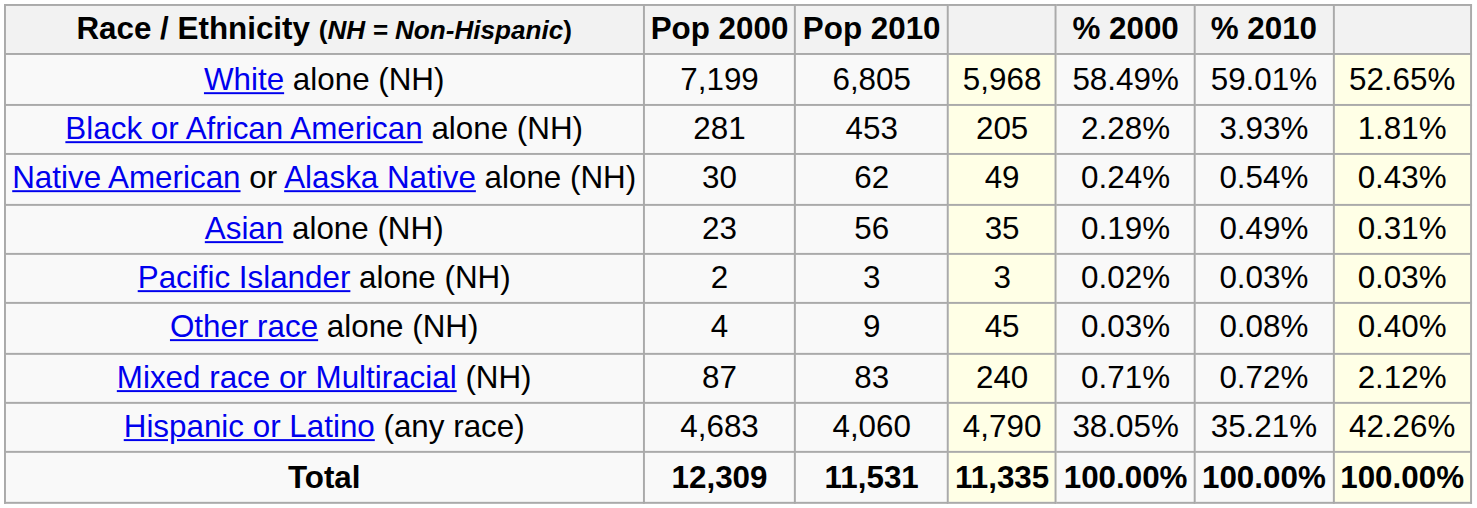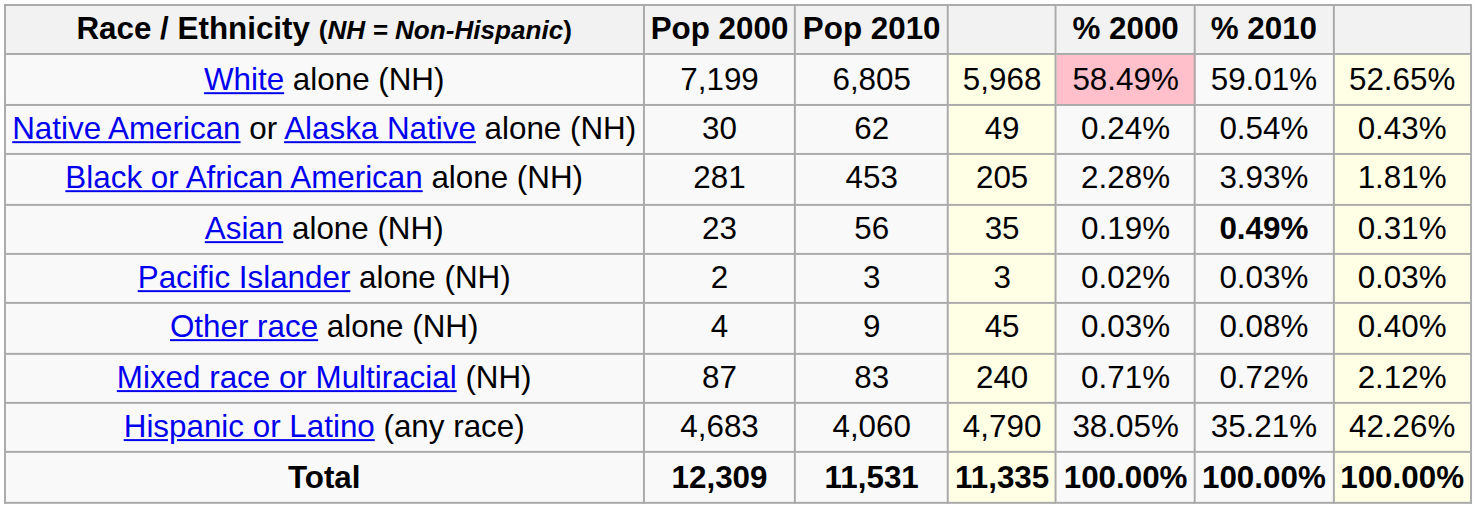(1126, 79) no background -> (1126, 79) pink background
rows swapped: (324, 128) <-> (324, 178)
(1264, 228) normal -> (1264, 228) bold
